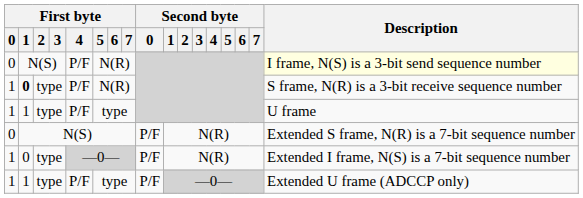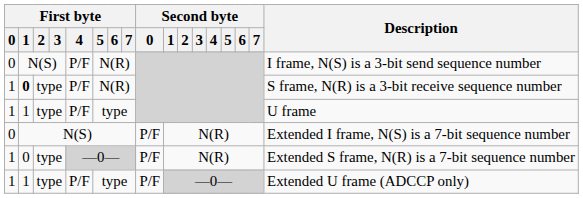(404, 63) lightyellow background -> (404, 63) no background
(421, 134) Extended S frame, N(R) is a 7-bit sequence number -> (418, 134) Extended I frame, N(S) is a 7-bit sequence number
(418, 157) Extended I frame, N(S) is a 7-bit sequence number -> (421, 157) Extended S frame, N(R) is a 7-bit sequence number
